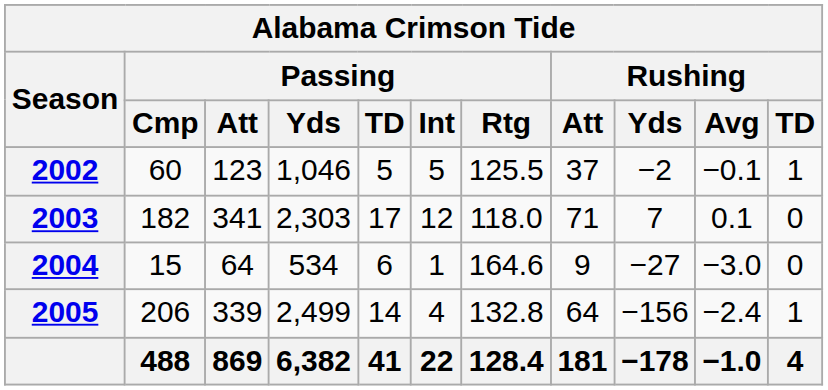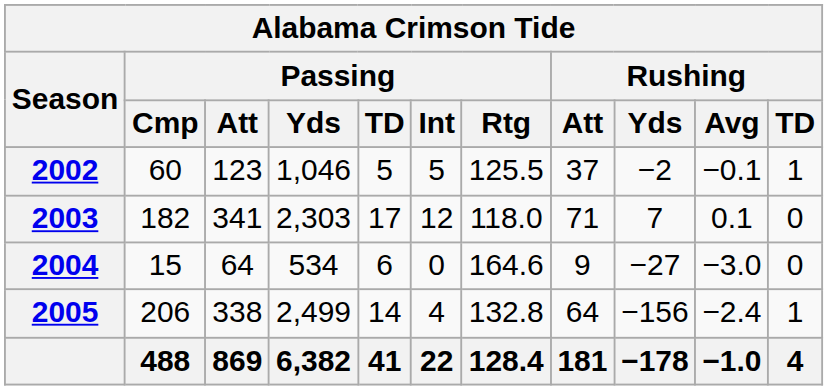(437, 265) 1 -> (437, 265) 0
(237, 312) 339 -> (237, 312) 338
